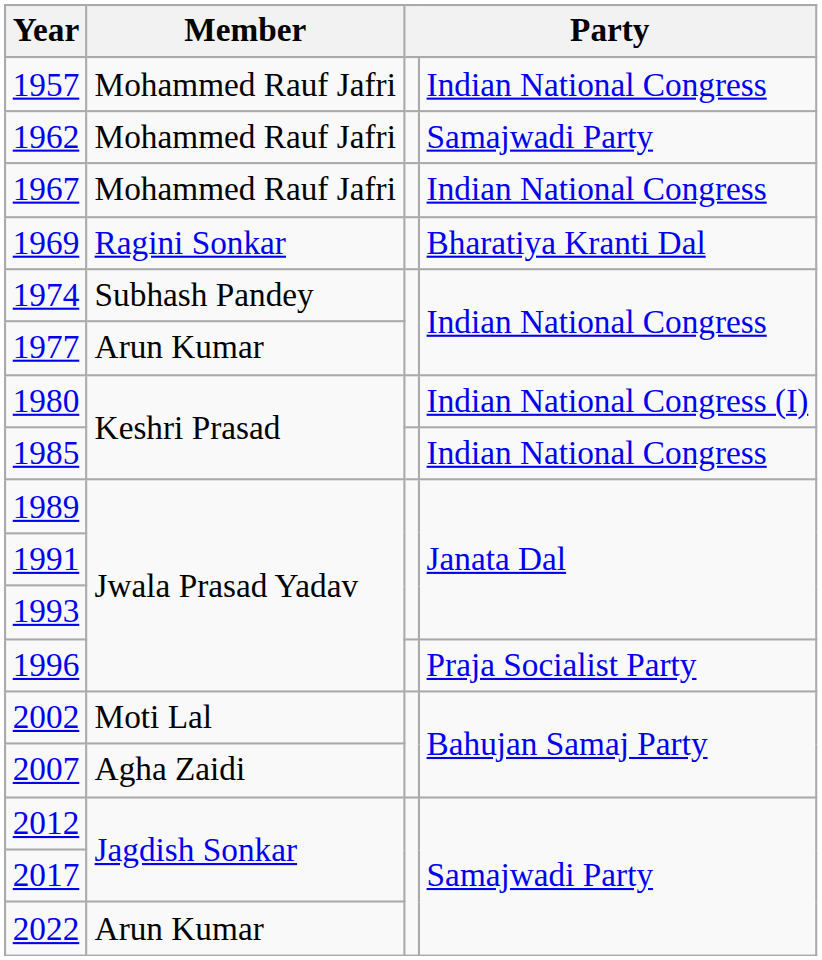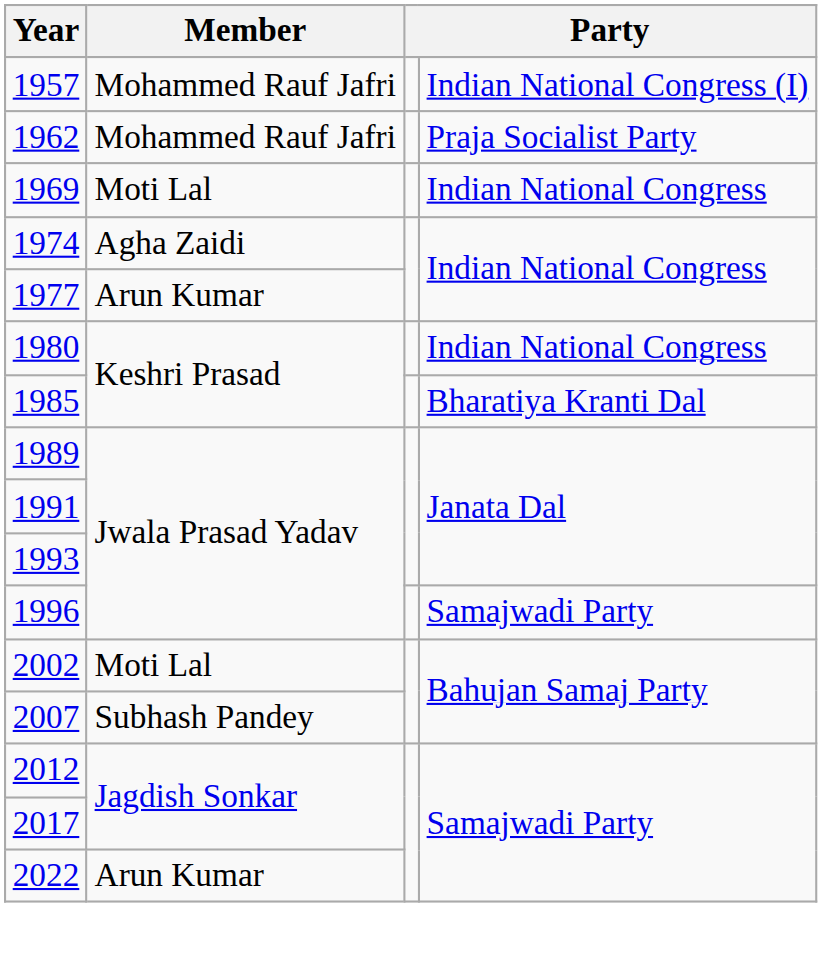(597, 83) Indian National Congress -> (617, 83) Indian National Congress (I)
(540, 136) Samajwadi Party -> (562, 136) Praja Socialist Party
- row: (46, 189)
(190, 242) Ragini Sonkar -> (153, 189) Moti Lal
(566, 242) Bharatiya Kranti Dal -> (597, 189) Indian National Congress
(204, 294) Subhash Pandey -> (170, 242) Agha Zaidi
(617, 400) Indian National Congress (I) -> (597, 347) Indian National Congress
(597, 453) Indian National Congress -> (566, 400) Bharatiya Kranti Dal
(562, 664) Praja Socialist Party -> (540, 611) Samajwadi Party
(170, 769) Agha Zaidi -> (204, 717) Subhash Pandey
